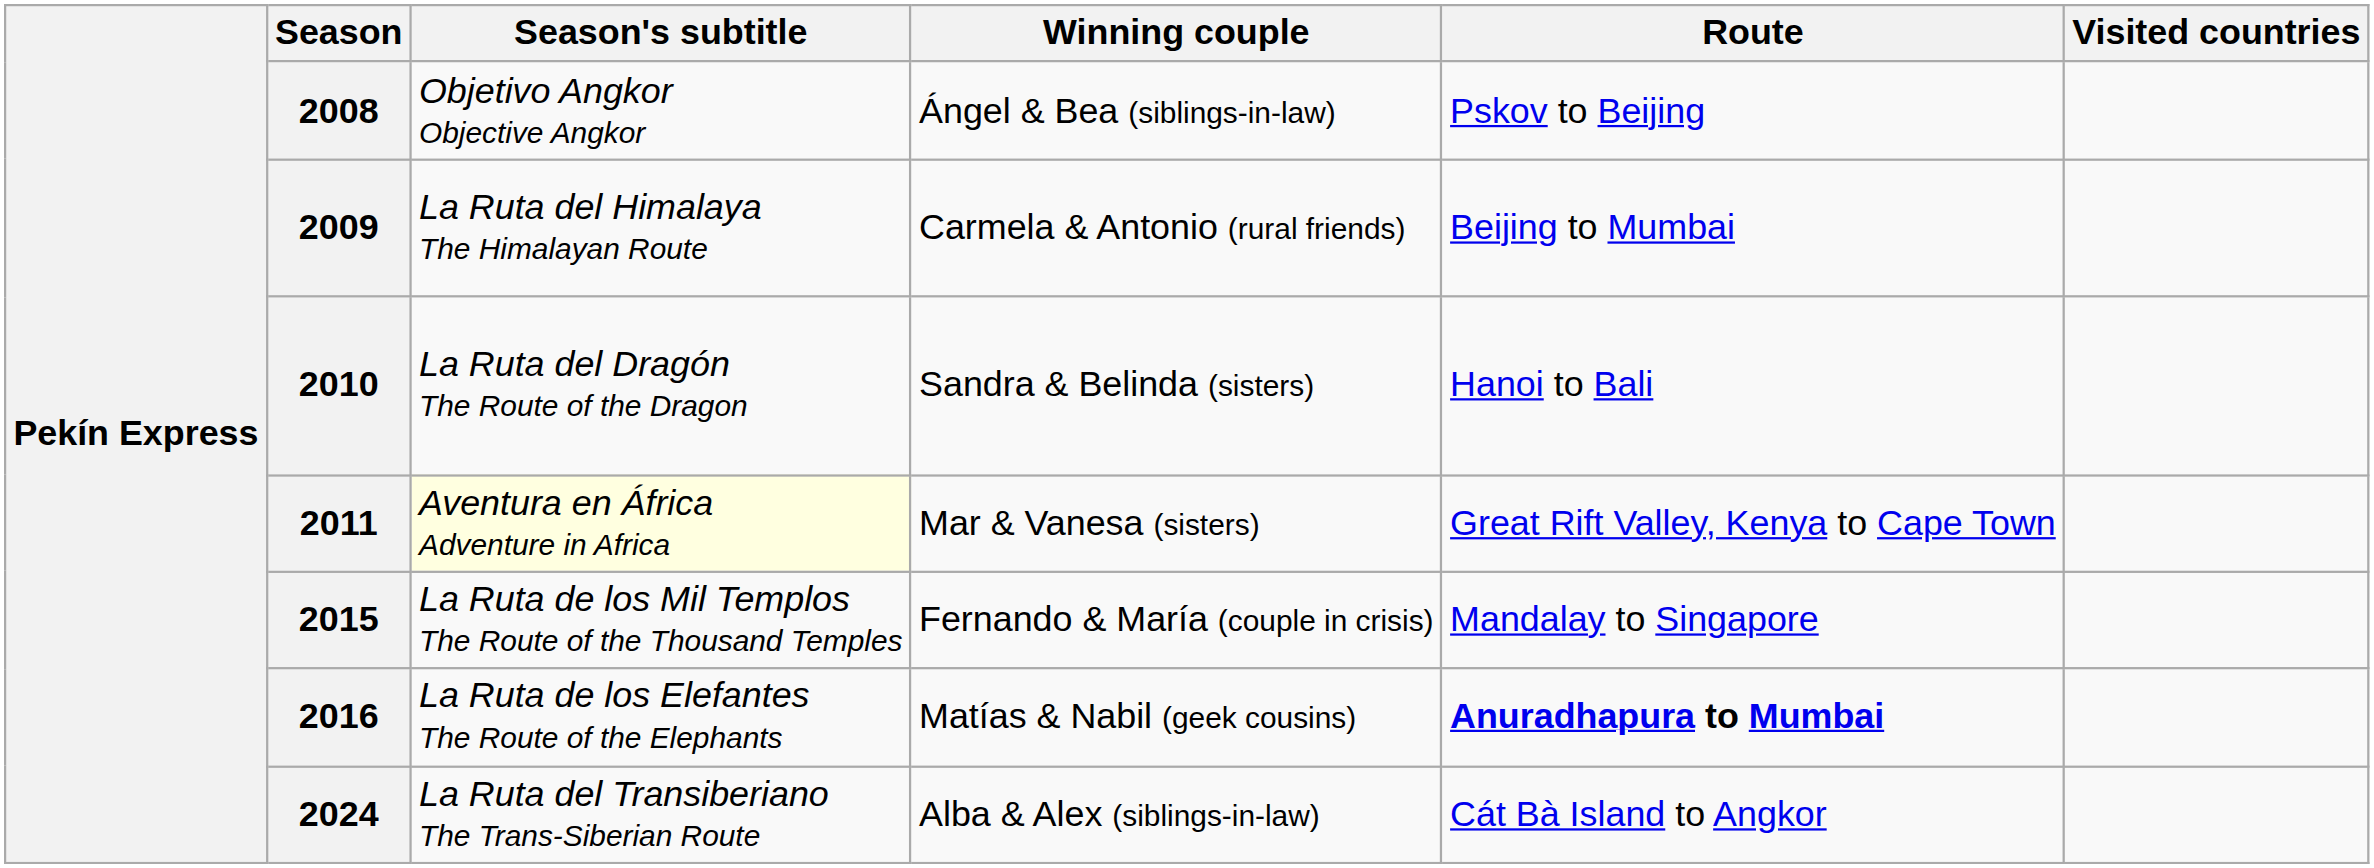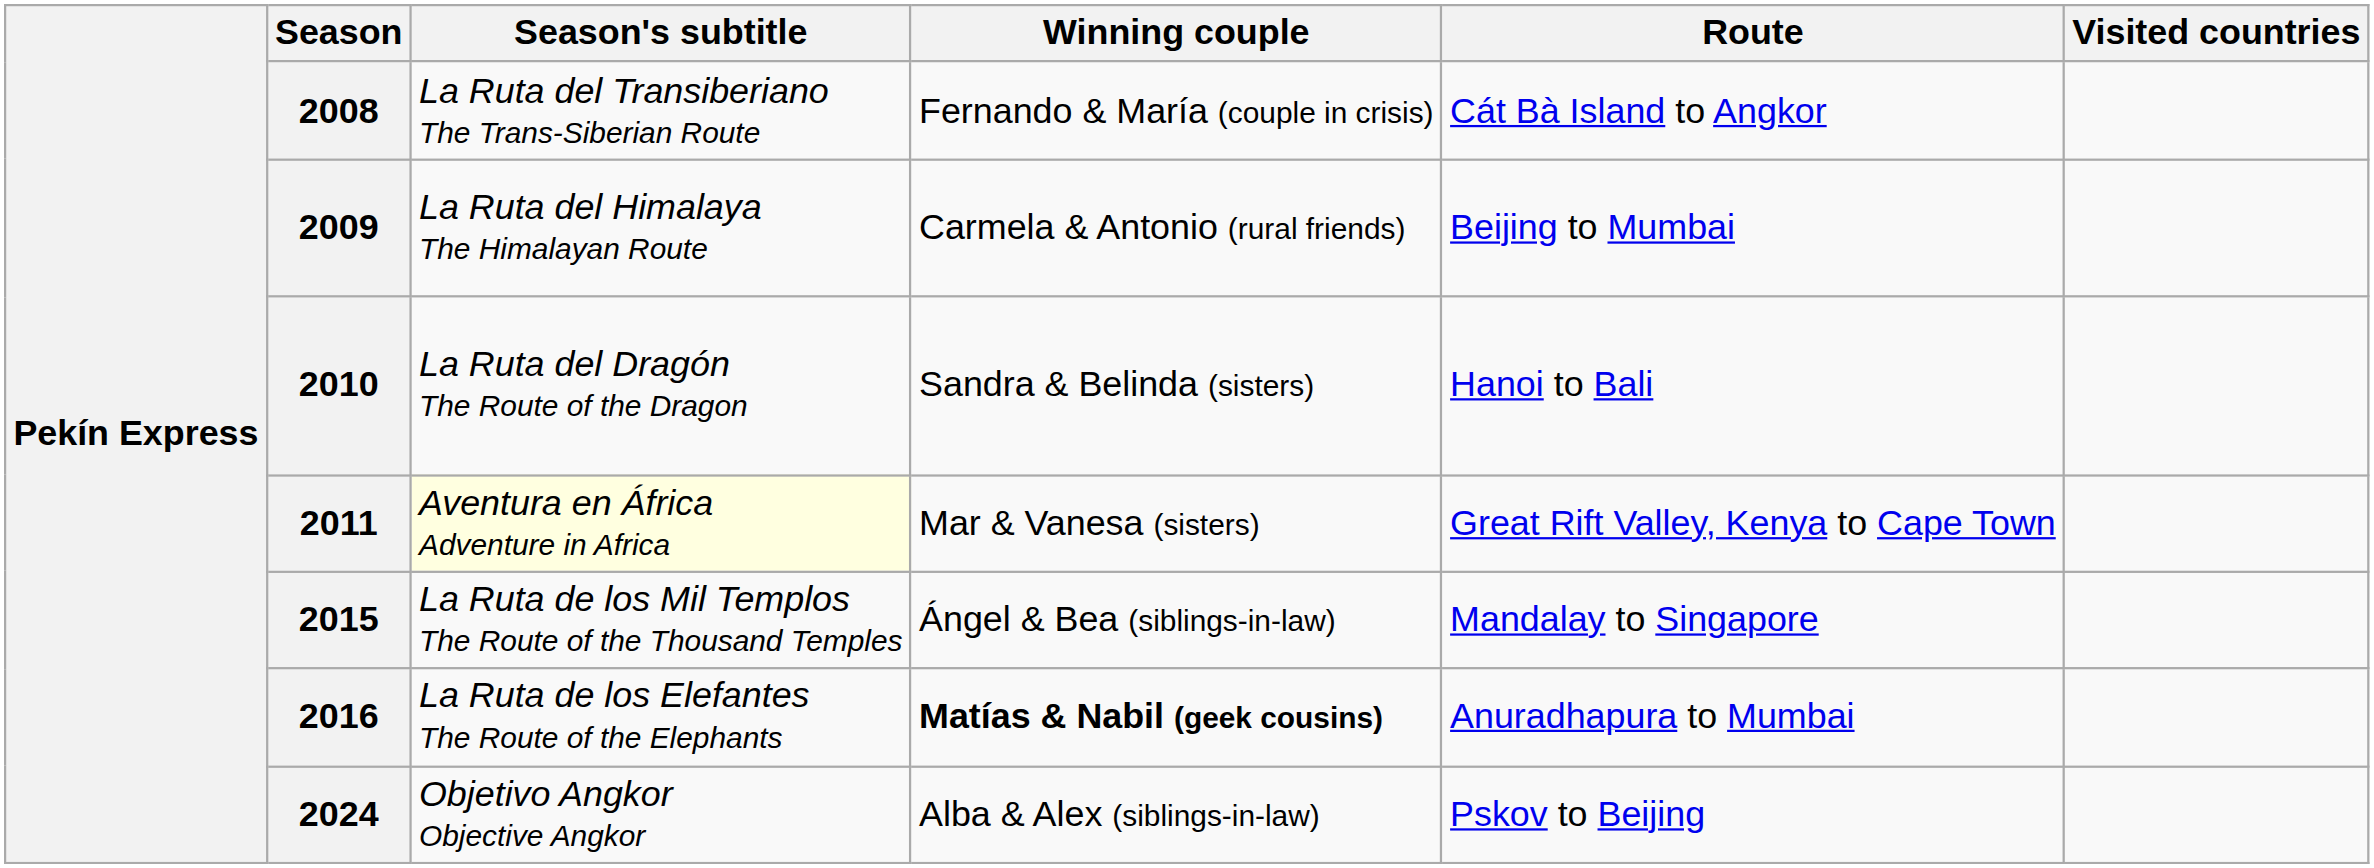(546, 109) Objetivo Angkor Objective Angkor -> (624, 109) La Ruta del Transiberiano The Trans-Siberian Route
(1127, 109) Ángel & Bea (siblings-in-law) -> (1176, 109) Fernando & María (couple in crisis)
(1578, 109) Pskov to Beijing -> (1638, 109) Cát Bà Island to Angkor
(1176, 619) Fernando & María (couple in crisis) -> (1127, 619) Ángel & Bea (siblings-in-law)
(1138, 716) normal -> (1151, 716) bold
(1667, 716) bold -> (1652, 716) normal
(624, 813) La Ruta del Transiberiano The Trans-Siberian Route -> (546, 813) Objetivo Angkor Objective Angkor
(1638, 813) Cát Bà Island to Angkor -> (1578, 813) Pskov to Beijing
